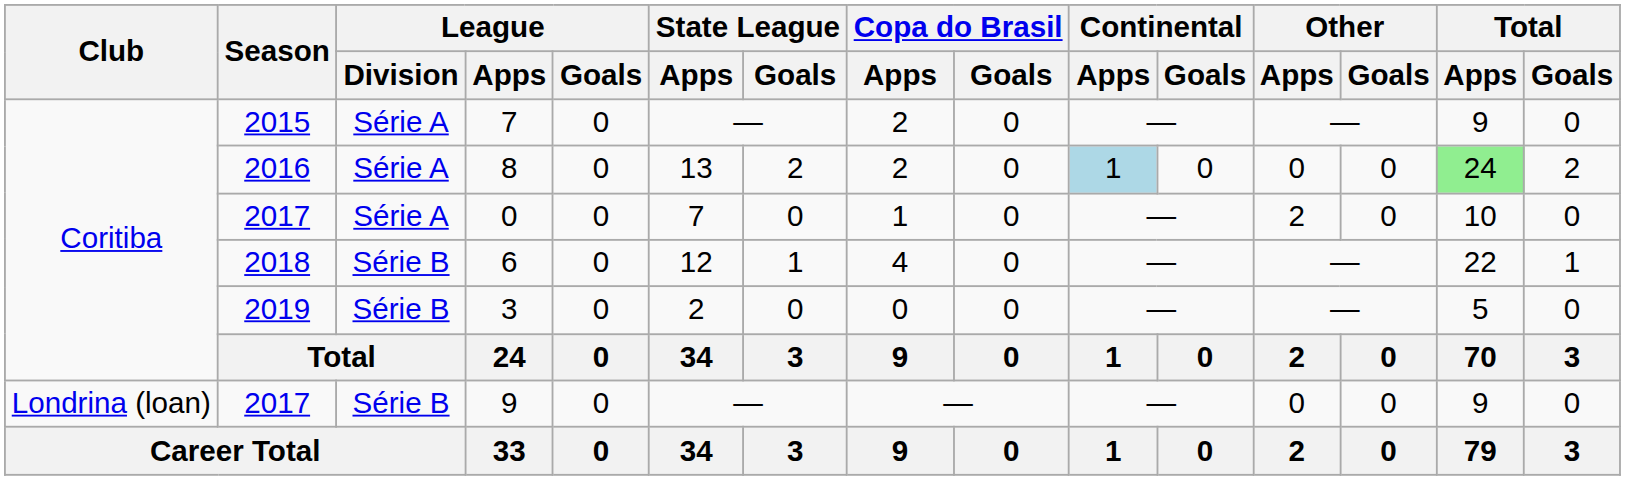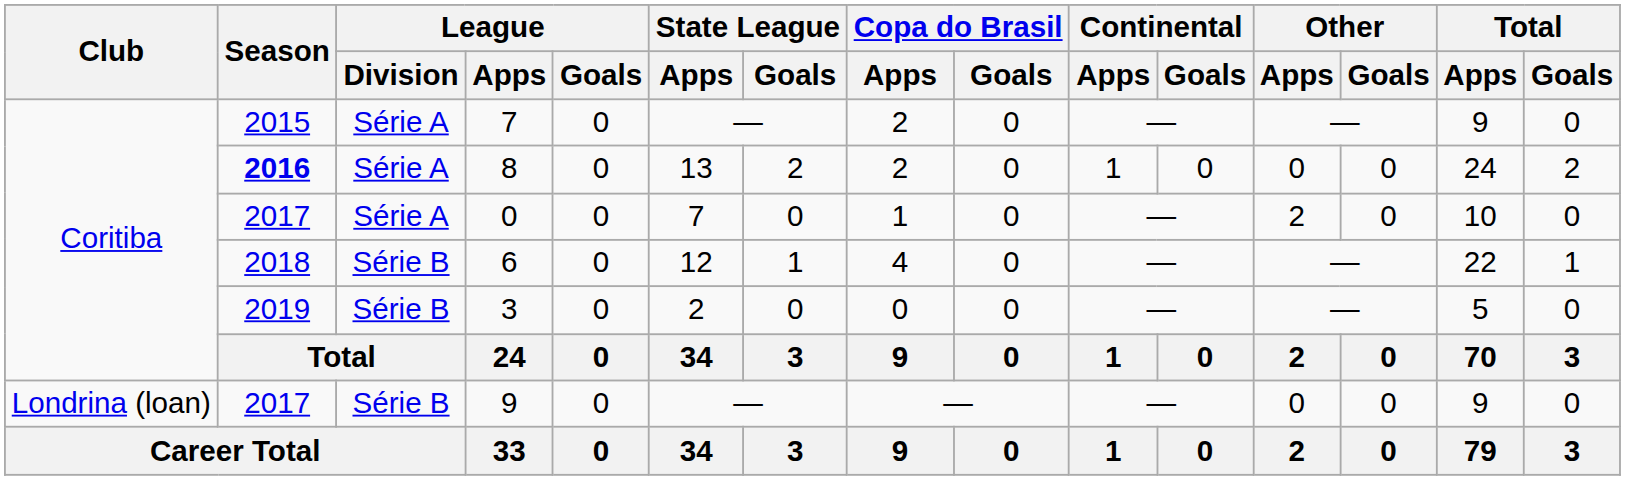(277, 168) normal -> (277, 168) bold
(1113, 168) lightblue background -> (1113, 168) no background
(1480, 168) lightgreen background -> (1480, 168) no background
